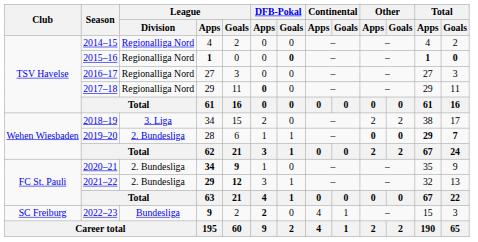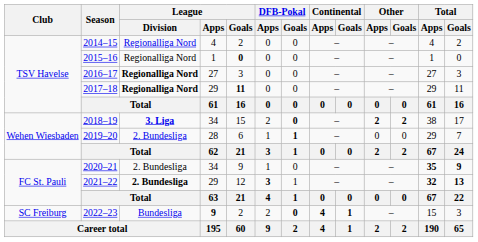(210, 58) bold -> (213, 58) normal
(237, 58) normal -> (241, 58) bold
(291, 58) bold -> (295, 58) normal
(428, 58) bold -> (432, 58) normal
(455, 58) bold -> (459, 58) normal
(158, 74) normal -> (160, 74) bold
(158, 89) normal -> (160, 89) bold
(237, 89) normal -> (241, 89) bold
(264, 89) bold -> (268, 89) normal
(158, 120) normal -> (160, 120) bold
(291, 120) normal -> (295, 120) bold
(373, 120) normal -> (377, 120) bold
(400, 120) normal -> (404, 120) bold
(291, 136) normal -> (295, 136) bold
(373, 136) bold -> (377, 136) normal
(400, 136) bold -> (404, 136) normal
(428, 136) bold -> (432, 136) normal
(455, 136) bold -> (459, 136) normal
(210, 167) bold -> (213, 167) normal
(237, 167) bold -> (241, 167) normal
(428, 167) normal -> (432, 167) bold
(455, 167) normal -> (459, 167) bold
(158, 182) normal -> (160, 182) bold
(210, 182) bold -> (213, 182) normal
(237, 182) bold -> (241, 182) normal
(264, 182) normal -> (268, 182) bold
(428, 182) normal -> (432, 182) bold
(455, 182) normal -> (459, 182) bold
(264, 213) bold -> (268, 213) normal
(291, 213) normal -> (295, 213) bold
(319, 213) normal -> (322, 213) bold
(346, 213) normal -> (350, 213) bold
